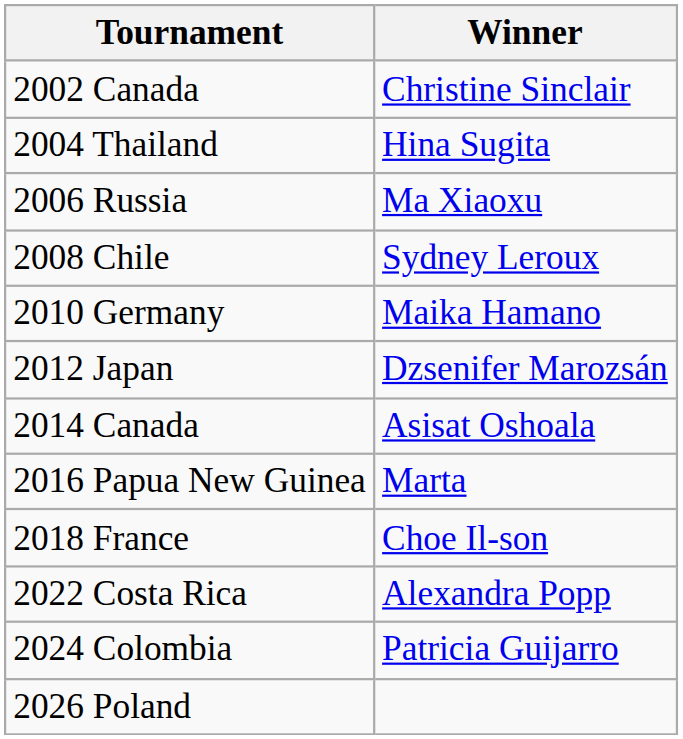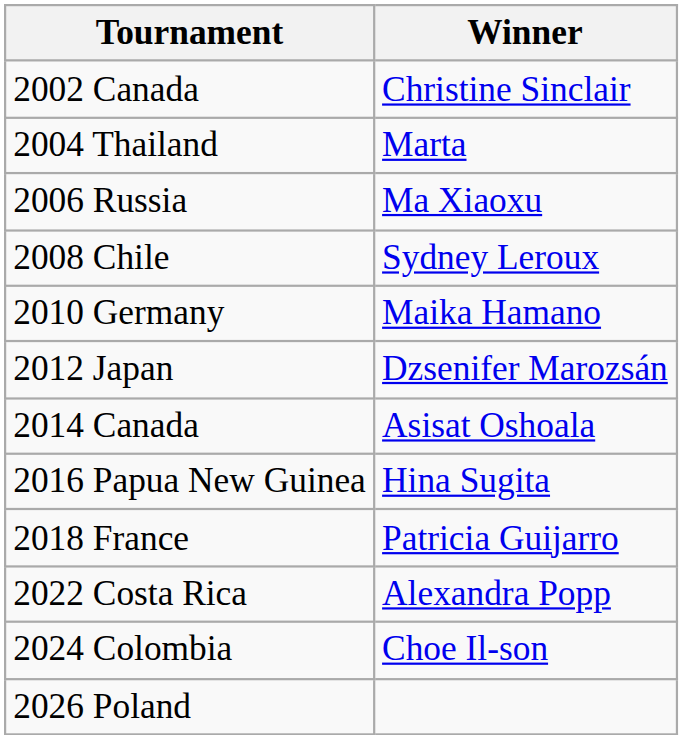(466, 144) Hina Sugita -> (424, 144) Marta
(424, 481) Marta -> (466, 481) Hina Sugita
(465, 537) Choe Il-son -> (500, 537) Patricia Guijarro
(500, 649) Patricia Guijarro -> (465, 649) Choe Il-son
